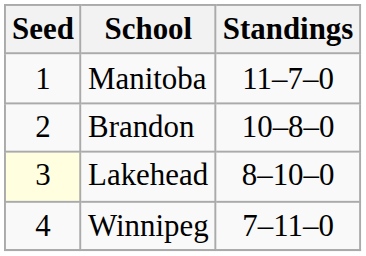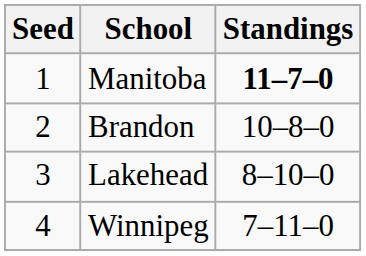(288, 77) normal -> (288, 77) bold
(43, 175) lightyellow background -> (43, 175) no background
